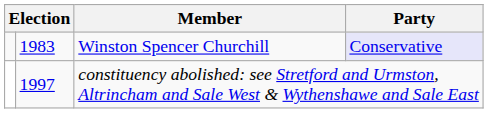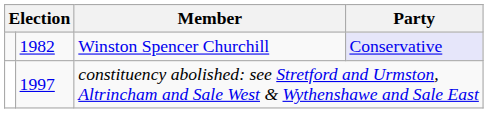(37, 46) 1983 -> (37, 46) 1982
